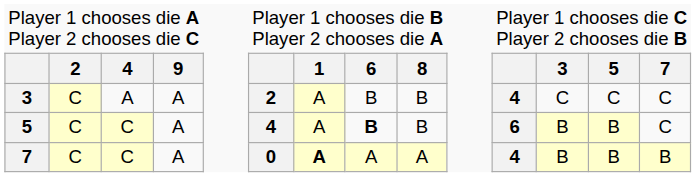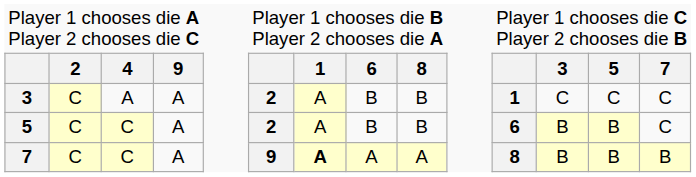(515, 97) 4 -> (515, 97) 1
(271, 127) 4 -> (271, 127) 2
(371, 127) bold -> (372, 127) normal
(271, 156) 0 -> (271, 156) 9
(515, 156) 4 -> (515, 156) 8
